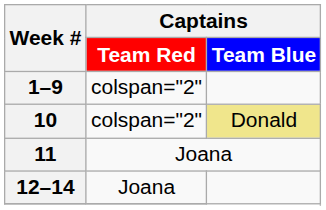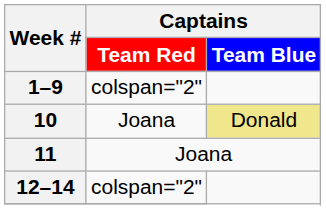(147, 120) colspan="2" -> (147, 120) Joana
(147, 187) Joana -> (147, 187) colspan="2"
